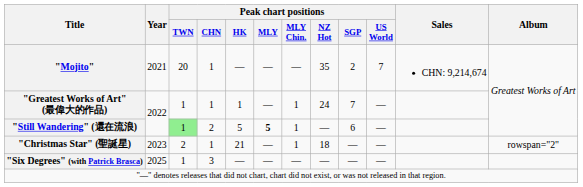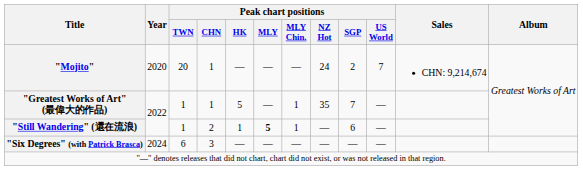(157, 67) 2021 -> (157, 67) 2020
(324, 67) 35 -> (324, 67) 24
(240, 104) 1 -> (240, 104) 5
(324, 104) 24 -> (324, 104) 35
(183, 127) lightgreen background -> (183, 127) no background
(240, 127) 5 -> (240, 127) 1
- row: (75, 144)
(157, 161) 2025 -> (157, 144) 2024
(183, 161) 1 -> (183, 144) 6
